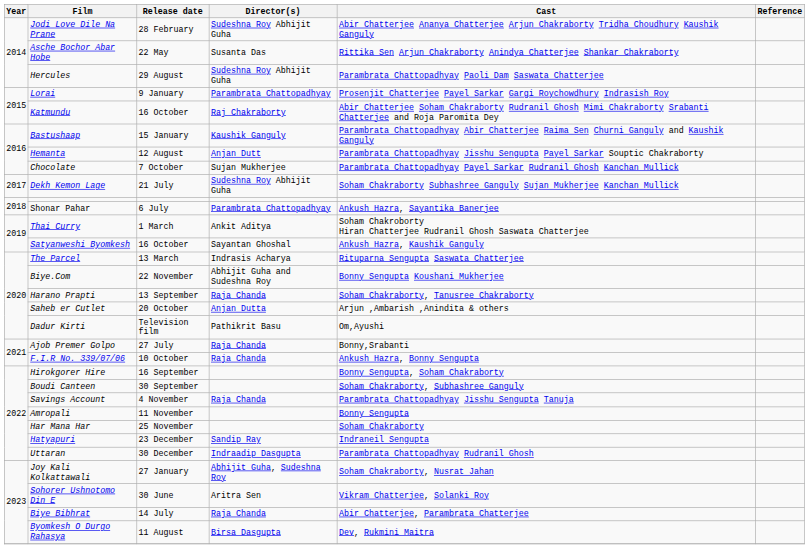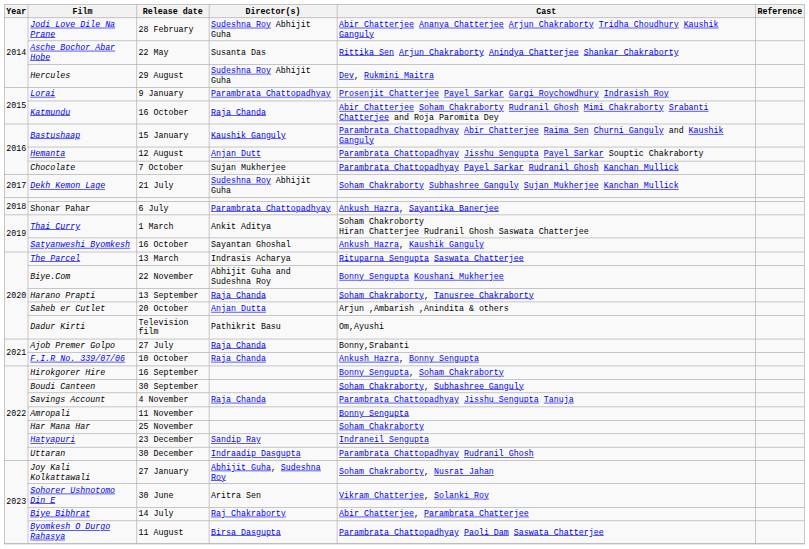(471, 76) Parambrata Chattopadhyay Paoli Dam Saswata Chatterjee -> (387, 76) Dev, Rukmini Maitra
(248, 112) Raj Chakraborty -> (238, 112) Raja Chanda
(238, 514) Raja Chanda -> (248, 514) Raj Chakraborty
(387, 532) Dev, Rukmini Maitra -> (471, 532) Parambrata Chattopadhyay Paoli Dam Saswata Chatterjee
